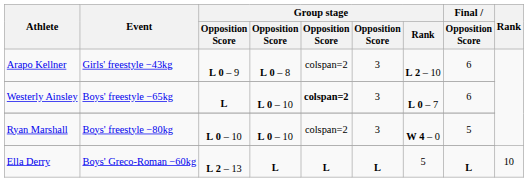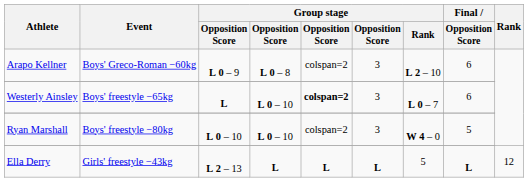(127, 65) Girls' freestyle −43kg -> (139, 65) Boys' Greco-Roman −60kg
(139, 161) Boys' Greco-Roman −60kg -> (127, 161) Girls' freestyle −43kg
(509, 161) 10 -> (509, 161) 12
